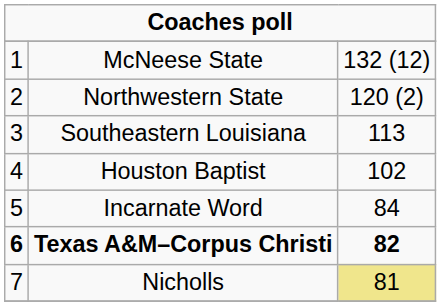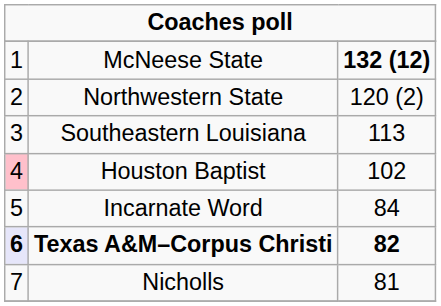(387, 60) normal -> (387, 60) bold
(17, 171) no background -> (17, 171) pink background
(17, 245) no background -> (17, 245) lavender background
(387, 282) khaki background -> (387, 282) no background
